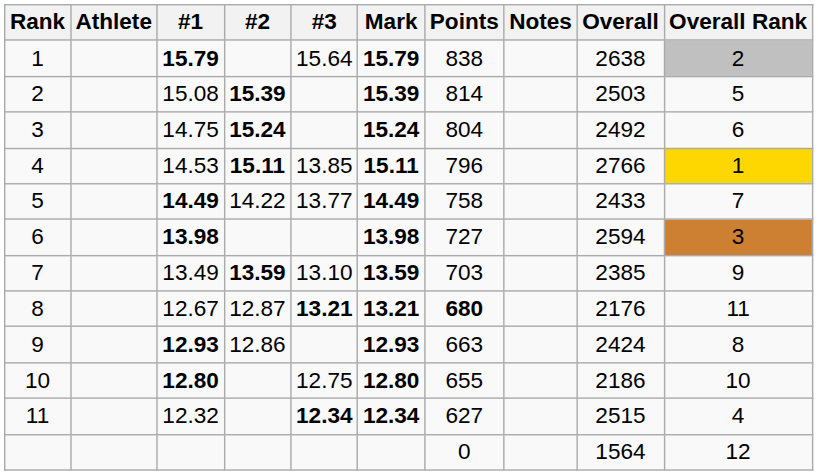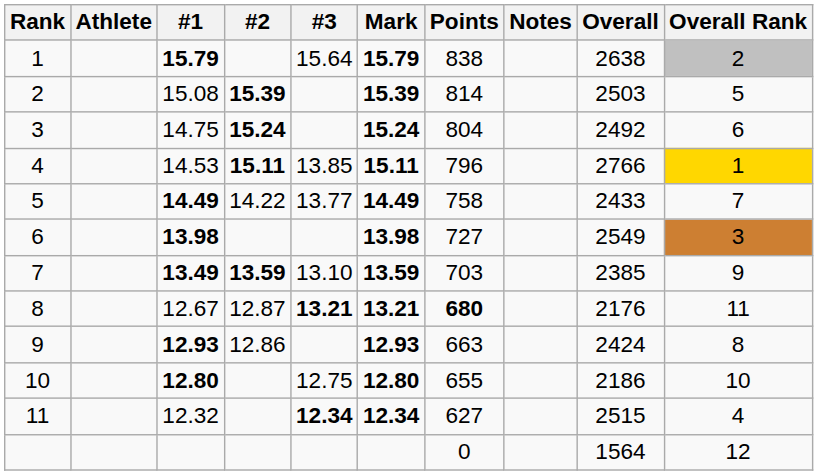(620, 237) 2594 -> (620, 237) 2549
(191, 272) normal -> (191, 272) bold
